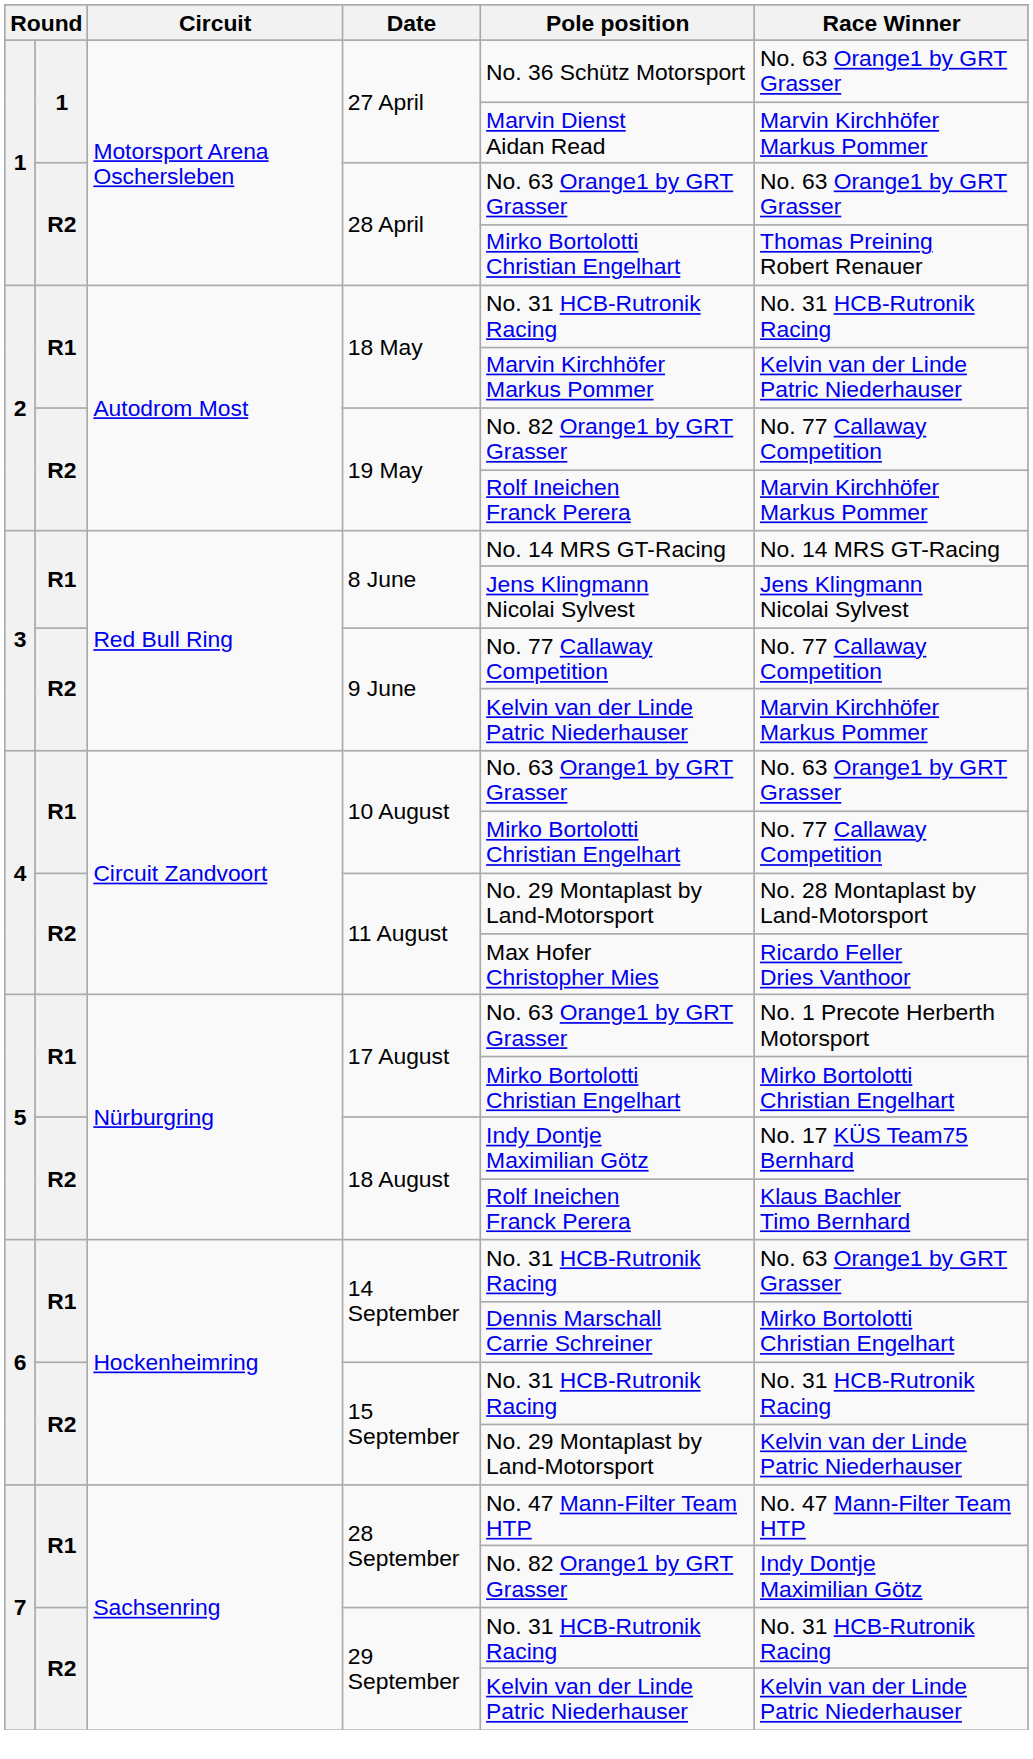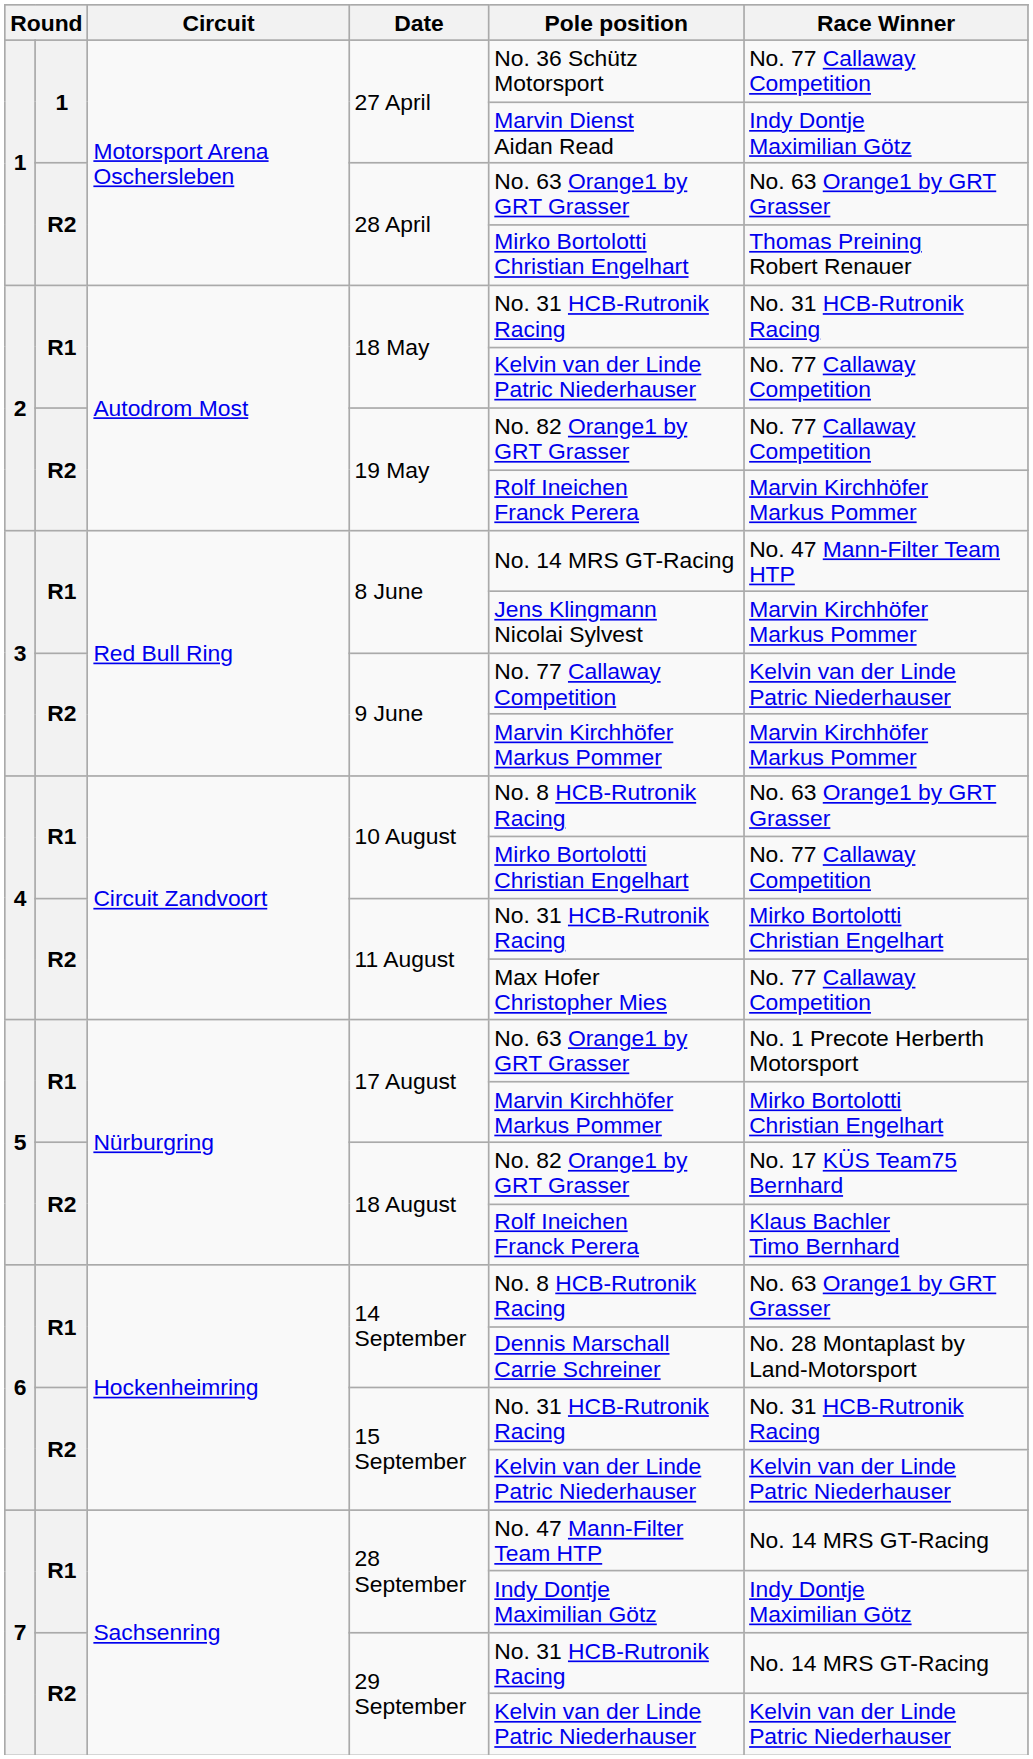(884, 71) No. 63 Orange1 by GRT Grasser -> (832, 71) No. 77 Callaway Competition
(850, 132) Marvin Kirchhöfer Markus Pommer -> (830, 132) Indy Dontje Maximilian Götz
(576, 377) Marvin Kirchhöfer Markus Pommer -> (598, 377) Kelvin van der Linde Patric Niederhauser
(864, 377) Kelvin van der Linde Patric Niederhauser -> (832, 377) No. 77 Callaway Competition
(880, 548) No. 14 MRS GT-Racing -> (875, 561) No. 47 Mann-Filter Team HTP
(841, 597) Jens Klingmann Nicolai Sylvest -> (839, 622) Marvin Kirchhöfer Markus Pommer
(843, 658) No. 77 Callaway Competition -> (853, 683) Kelvin van der Linde Patric Niederhauser
(590, 719) Kelvin van der Linde Patric Niederhauser -> (584, 744) Marvin Kirchhöfer Markus Pommer
(610, 780) No. 63 Orange1 by GRT Grasser -> (595, 806) No. 8 HCB-Rutronik Racing
(594, 903) No. 29 Montaplast by Land-Motorsport -> (602, 928) No. 31 HCB-Rutronik Racing
(868, 903) No. 28 Montaplast by Land-Motorsport -> (846, 928) Mirko Bortolotti Christian Engelhart
(835, 964) Ricardo Feller Dries Vanthoor -> (832, 989) No. 77 Callaway Competition
(583, 1087) Mirko Bortolotti Christian Engelhart -> (584, 1112) Marvin Kirchhöfer Markus Pommer
(567, 1148) Indy Dontje Maximilian Götz -> (591, 1173) No. 82 Orange1 by GRT Grasser
(593, 1270) No. 31 HCB-Rutronik Racing -> (595, 1295) No. 8 HCB-Rutronik Racing
(857, 1331) Mirko Bortolotti Christian Engelhart -> (857, 1357) No. 28 Montaplast by Land-Motorsport
(594, 1454) No. 29 Montaplast by Land-Motorsport -> (598, 1479) Kelvin van der Linde Patric Niederhauser
(886, 1515) No. 47 Mann-Filter Team HTP -> (869, 1540) No. 14 MRS GT-Racing
(610, 1576) No. 82 Orange1 by GRT Grasser -> (576, 1601) Indy Dontje Maximilian Götz
(867, 1637) No. 31 HCB-Rutronik Racing -> (869, 1663) No. 14 MRS GT-Racing
